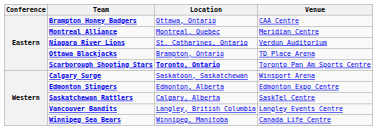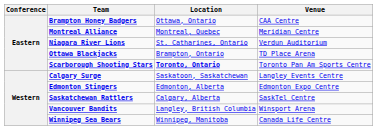(287, 76) Winsport Arena -> (301, 76) Langley Events Centre
(301, 109) Langley Events Centre -> (287, 109) Winsport Arena
